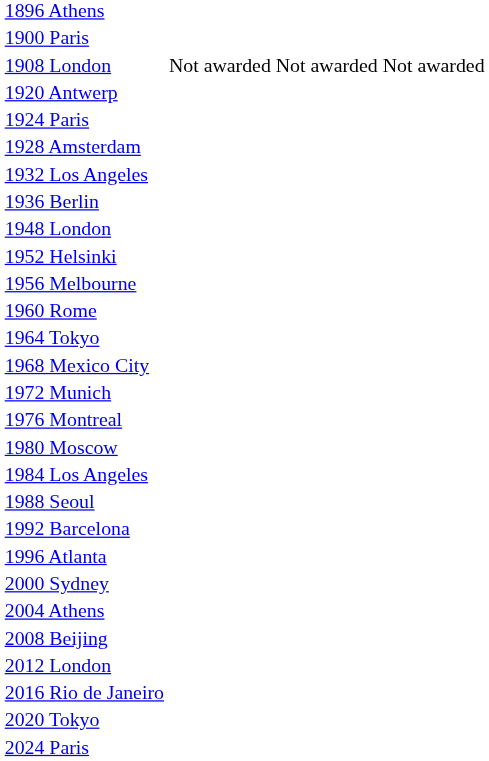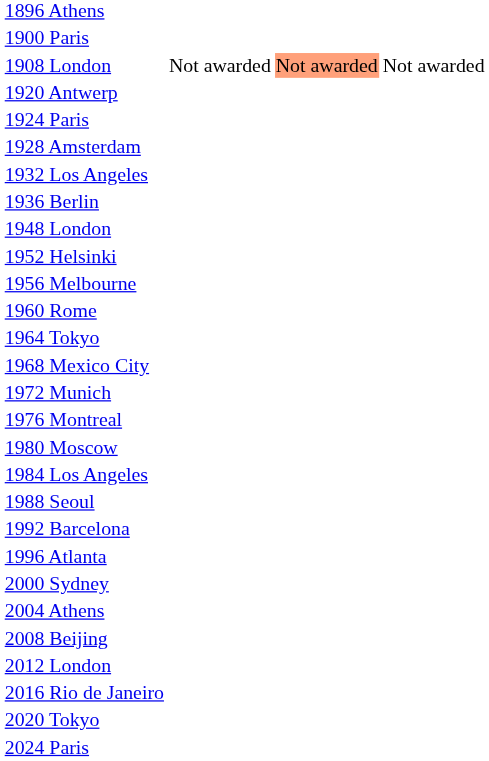(327, 65) no background -> (327, 65) lightsalmon background
